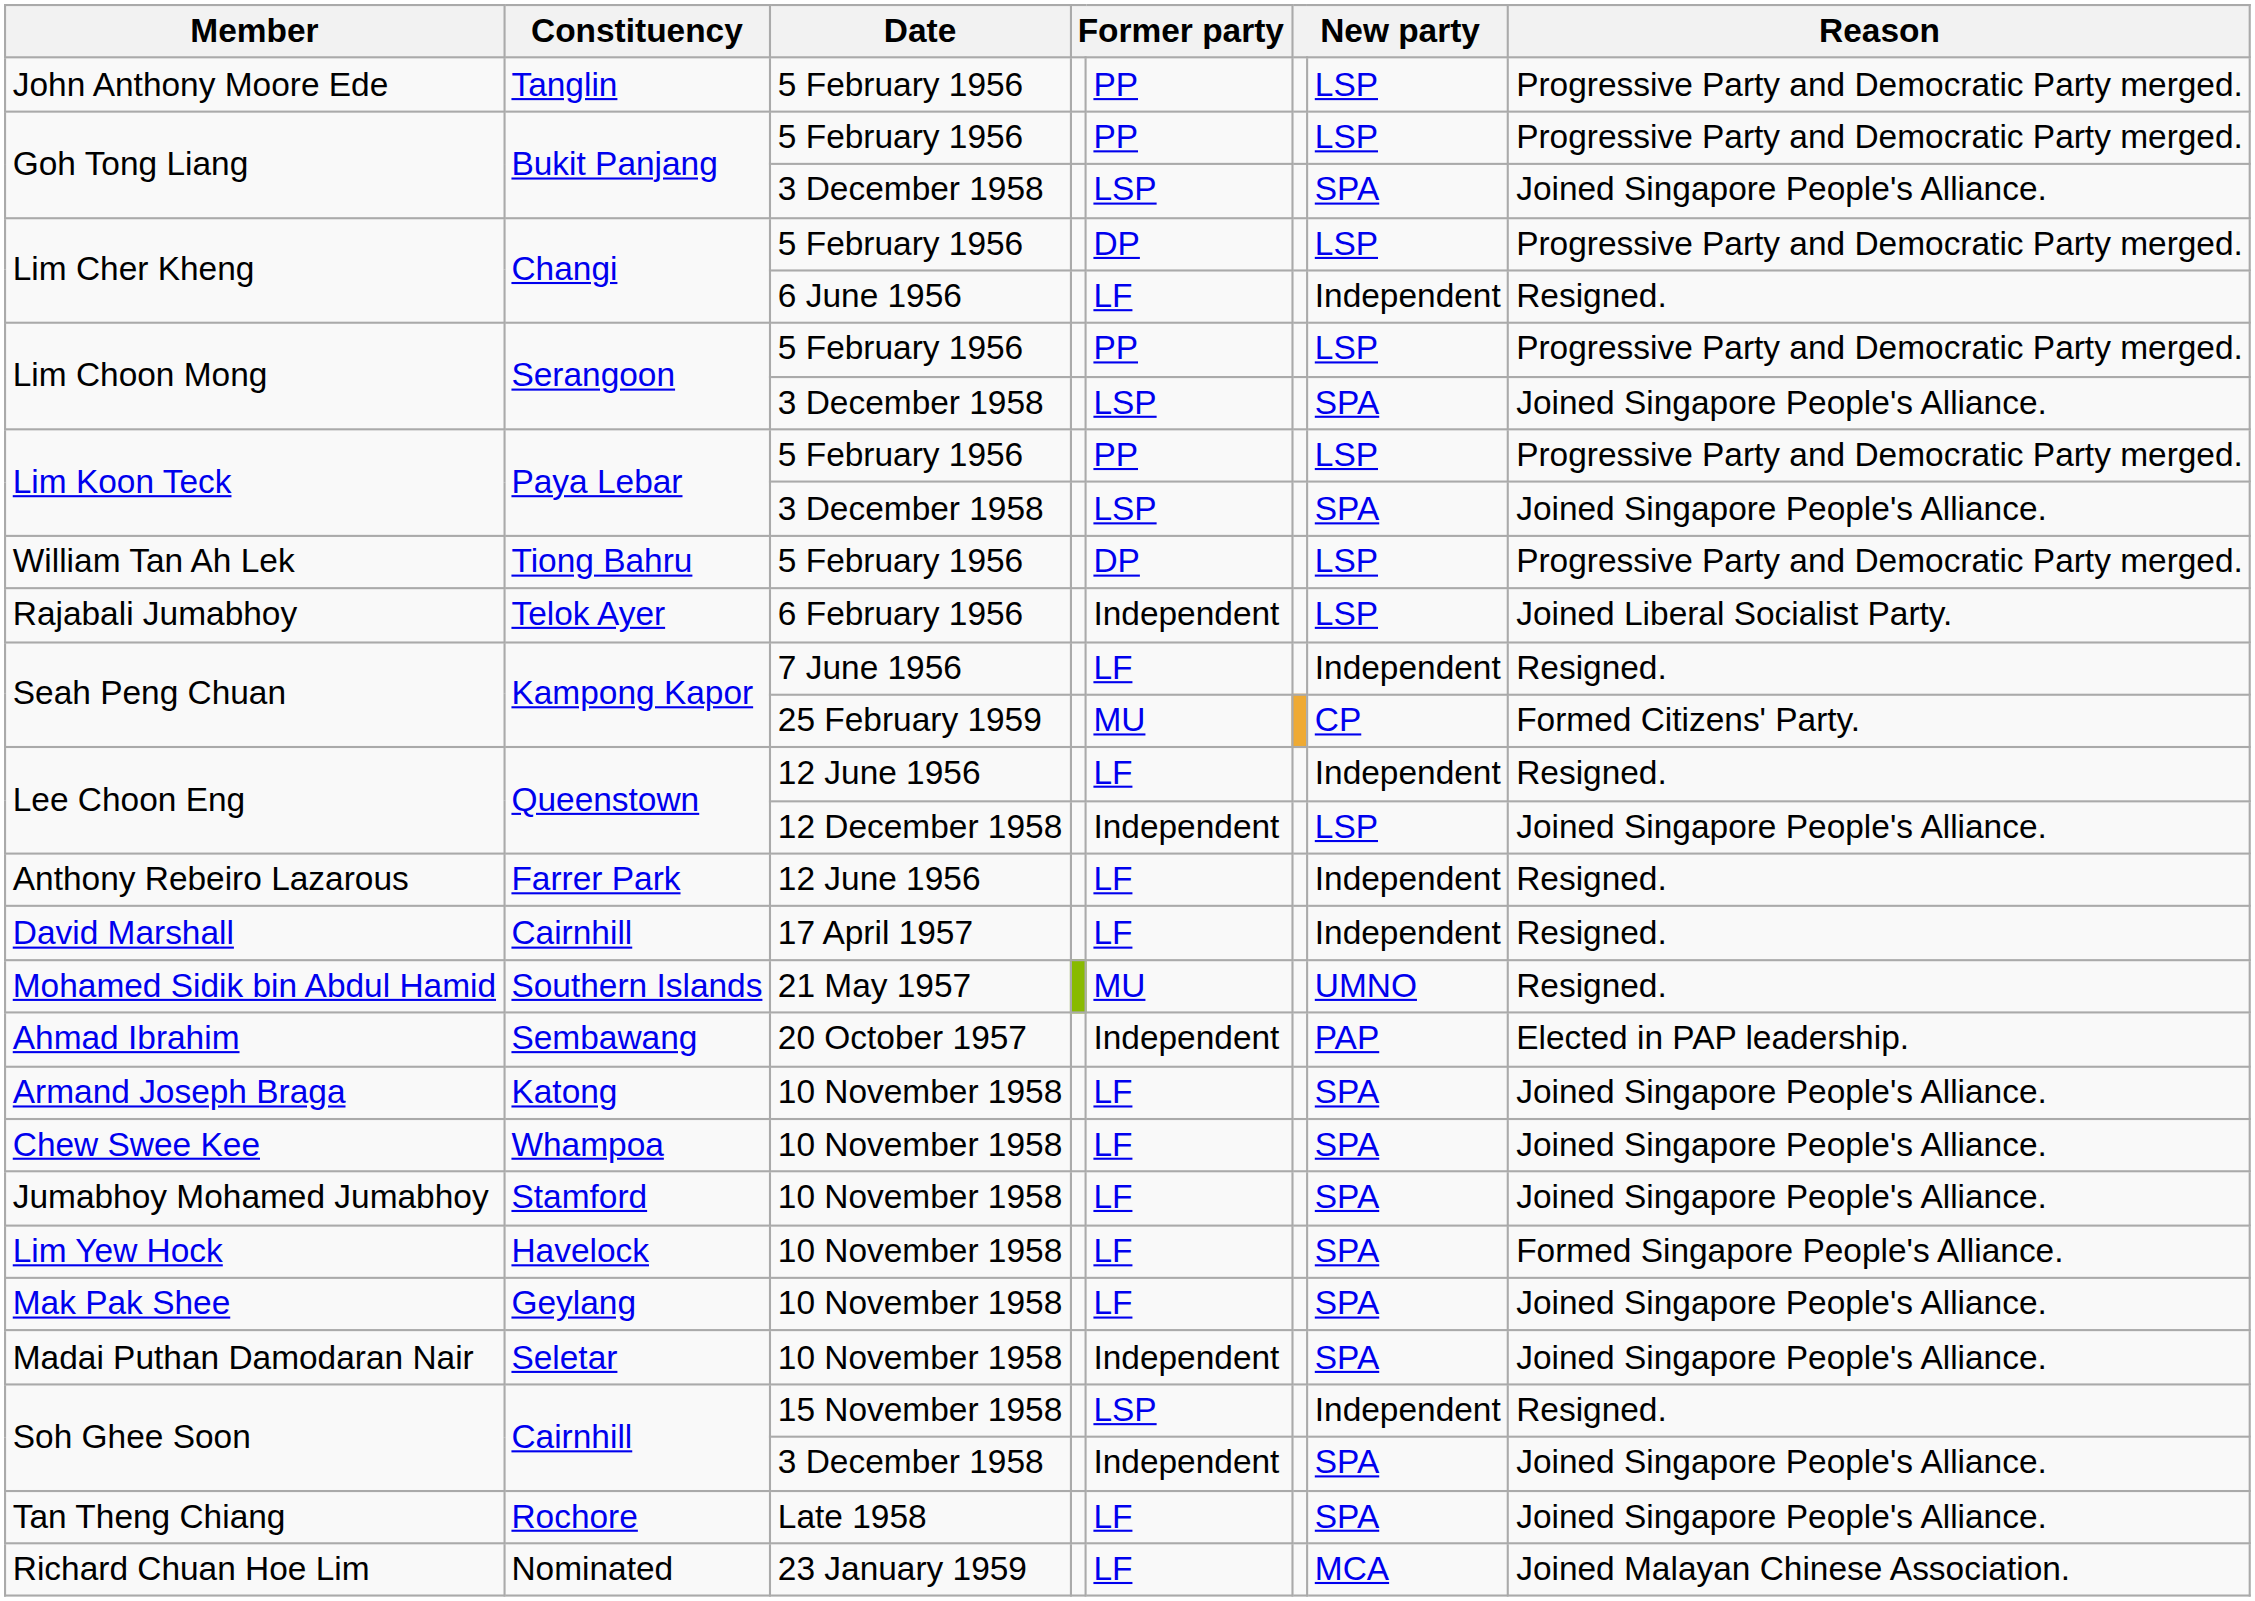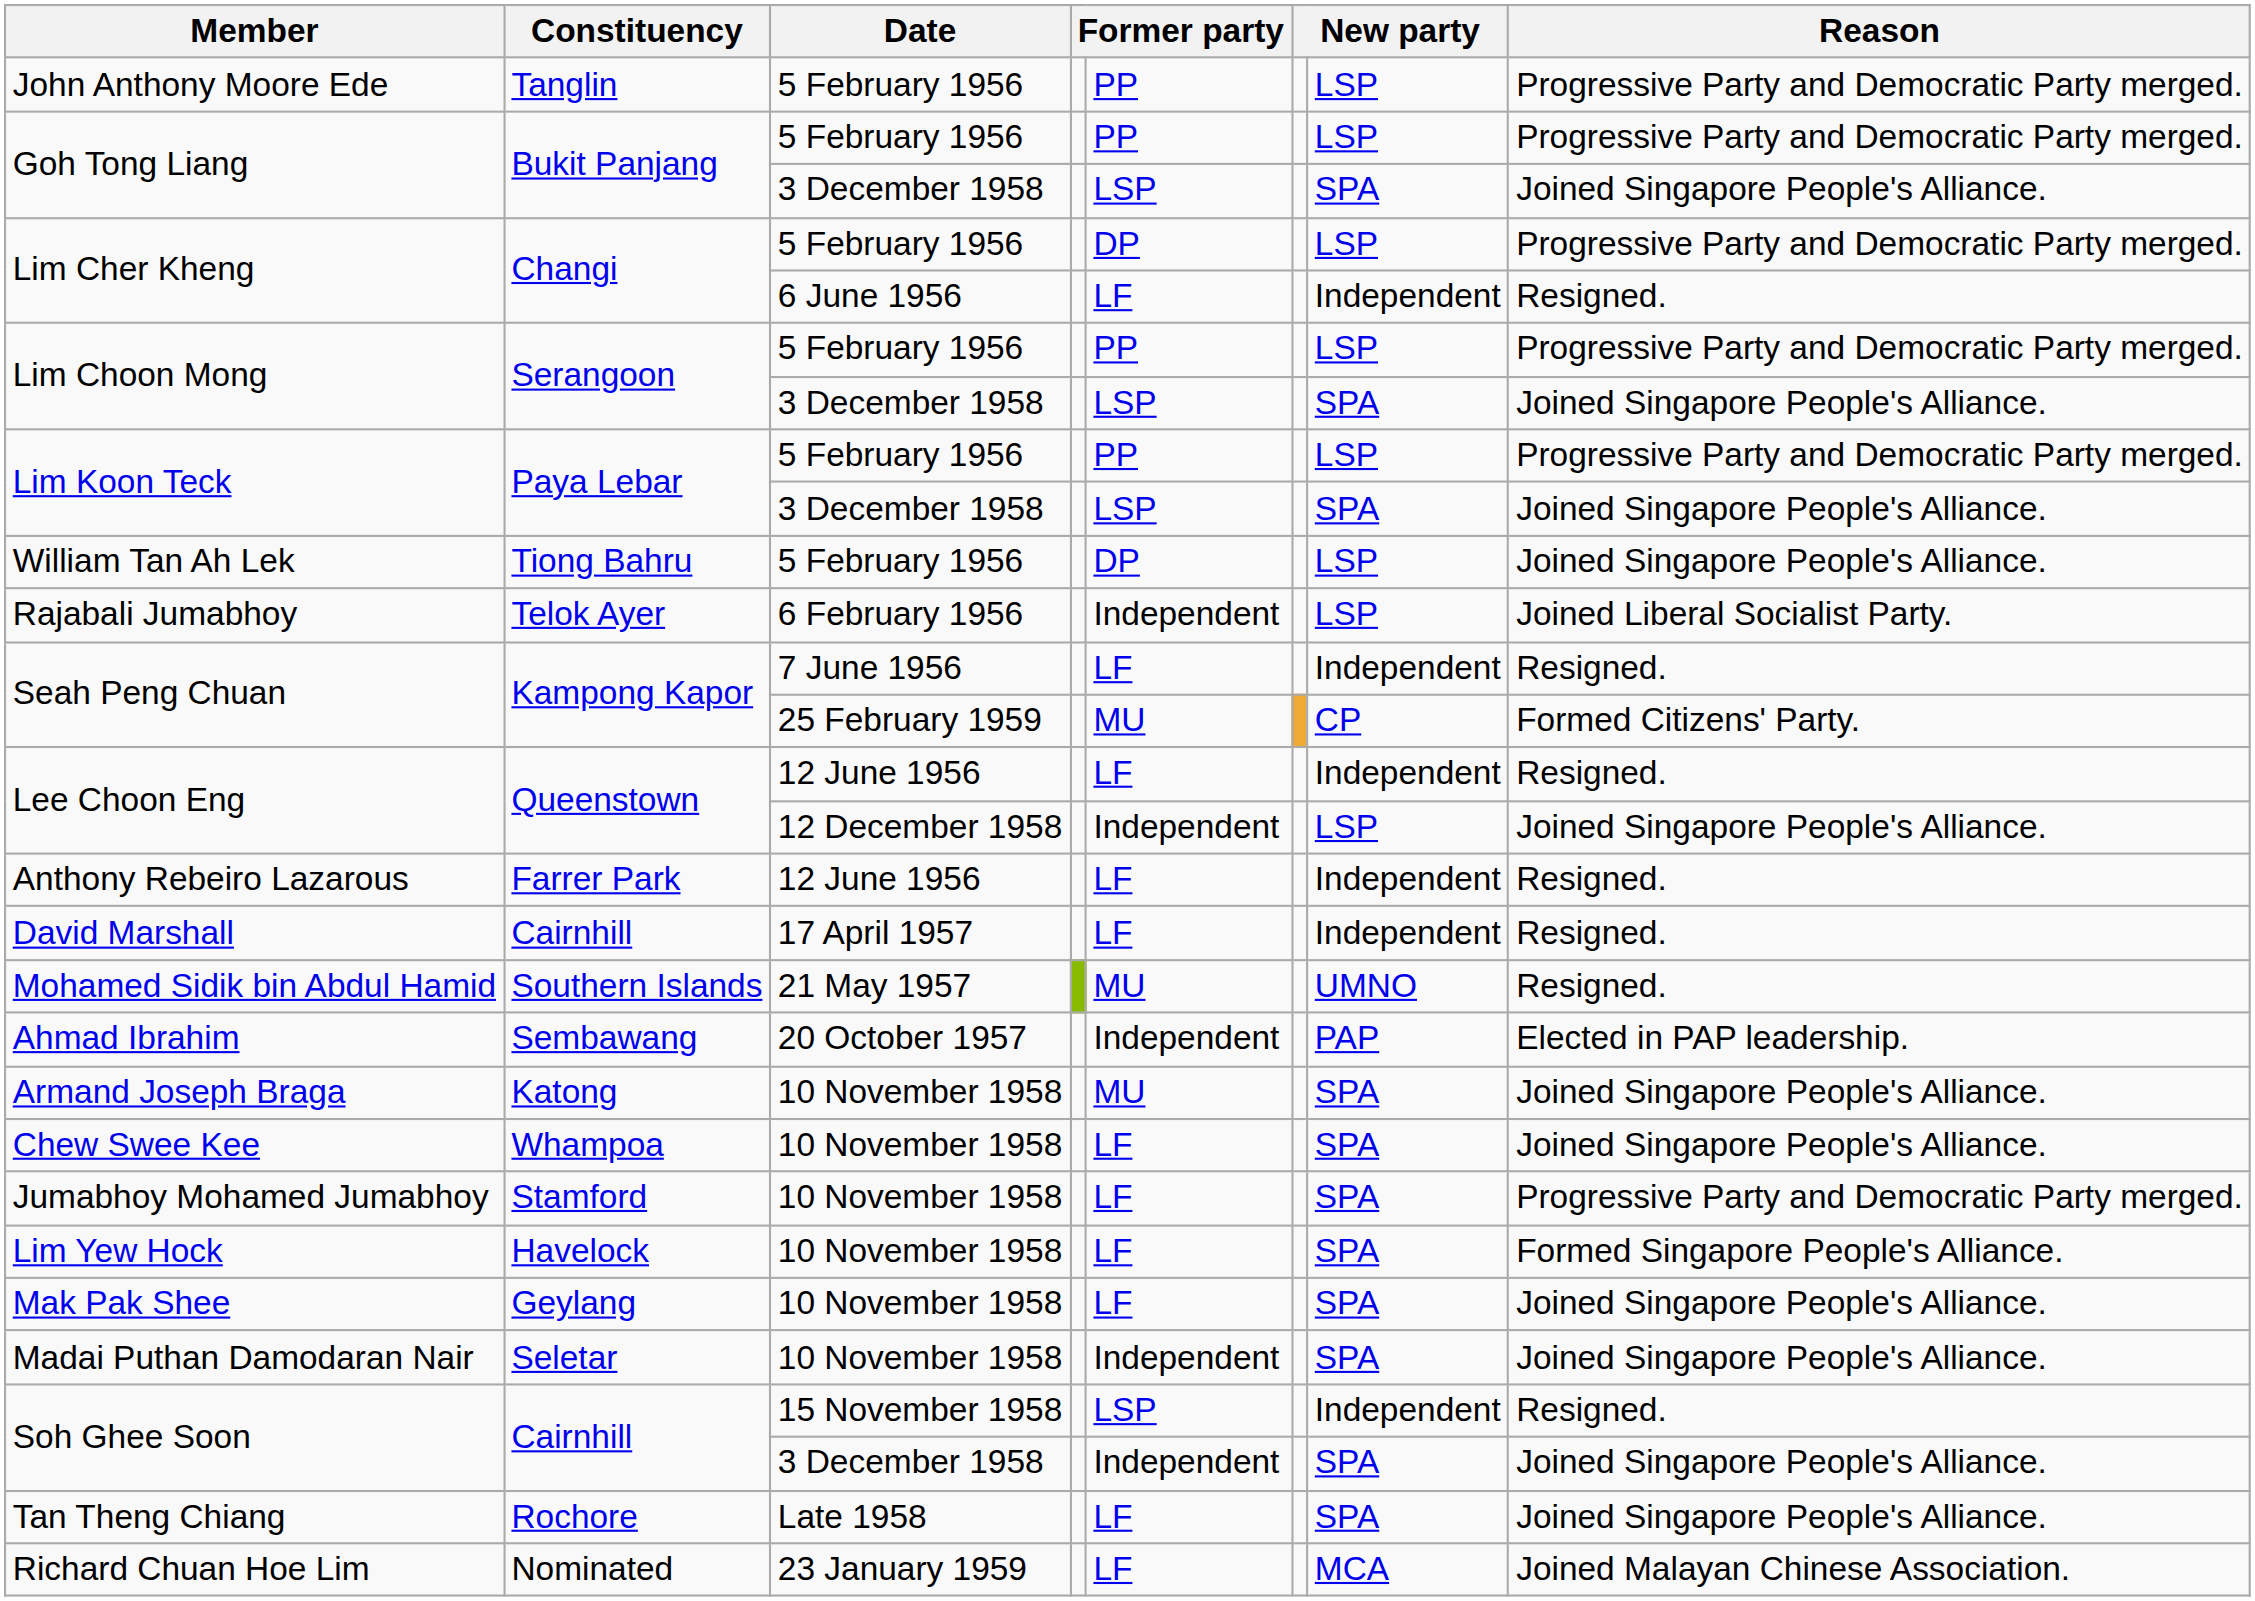(1880, 561) Progressive Party and Democratic Party merged. -> (1782, 561) Joined Singapore People's Alliance.
(1113, 1091) LF -> (1119, 1091) MU
(1782, 1197) Joined Singapore People's Alliance. -> (1880, 1197) Progressive Party and Democratic Party merged.
